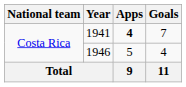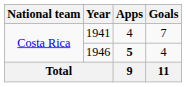(130, 33) bold -> (130, 33) normal
(130, 52) normal -> (130, 52) bold
